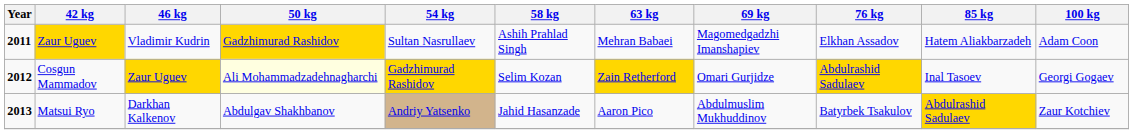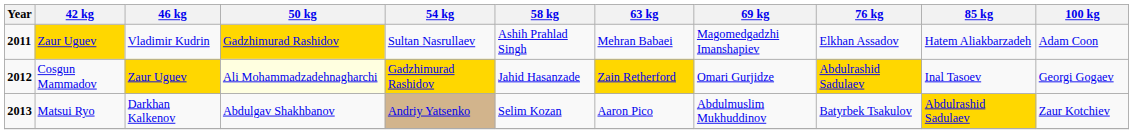(530, 76) Selim Kozan -> (539, 76) Jahid Hasanzade
(539, 110) Jahid Hasanzade -> (530, 110) Selim Kozan
